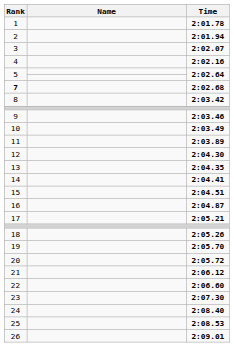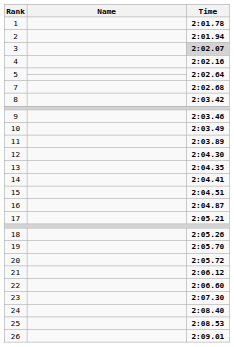(208, 49) no background -> (208, 49) lightgrey background
(16, 87) bold -> (16, 87) normal
